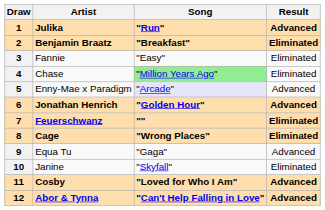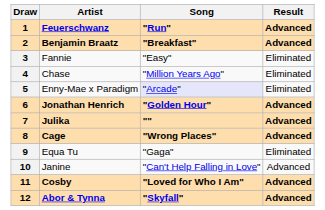(49, 27) Julika -> (75, 27) Feuerschwanz
(294, 43) Eliminated -> (288, 43) Advanced
(177, 74) lightgreen background -> (183, 74) no background
(294, 89) Advanced -> (288, 89) Eliminated
(69, 120) Feuerschwanz -> (56, 120) Julika
(294, 120) Eliminated -> (288, 120) Advanced
(294, 136) Eliminated -> (288, 136) Advanced
(294, 151) Advanced -> (288, 151) Eliminated
(154, 167) "Skyfall" -> (202, 167) "Can't Help Falling in Love"
(294, 167) Eliminated -> (288, 167) Advanced
(200, 197) "Can't Help Falling in Love" -> (163, 197) "Skyfall"
